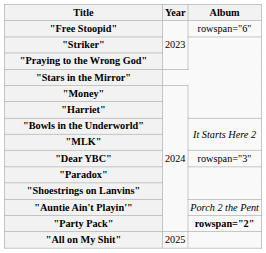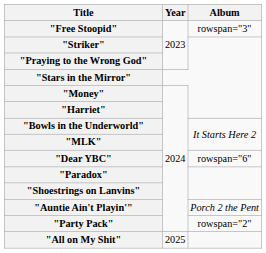(225, 28) rowspan="6" -> (225, 28) rowspan="3"
(225, 158) rowspan="3" -> (225, 158) rowspan="6"
(225, 223) bold -> (225, 223) normal
